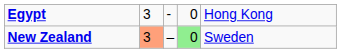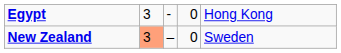(194, 37) lightgreen background -> (194, 37) no background
